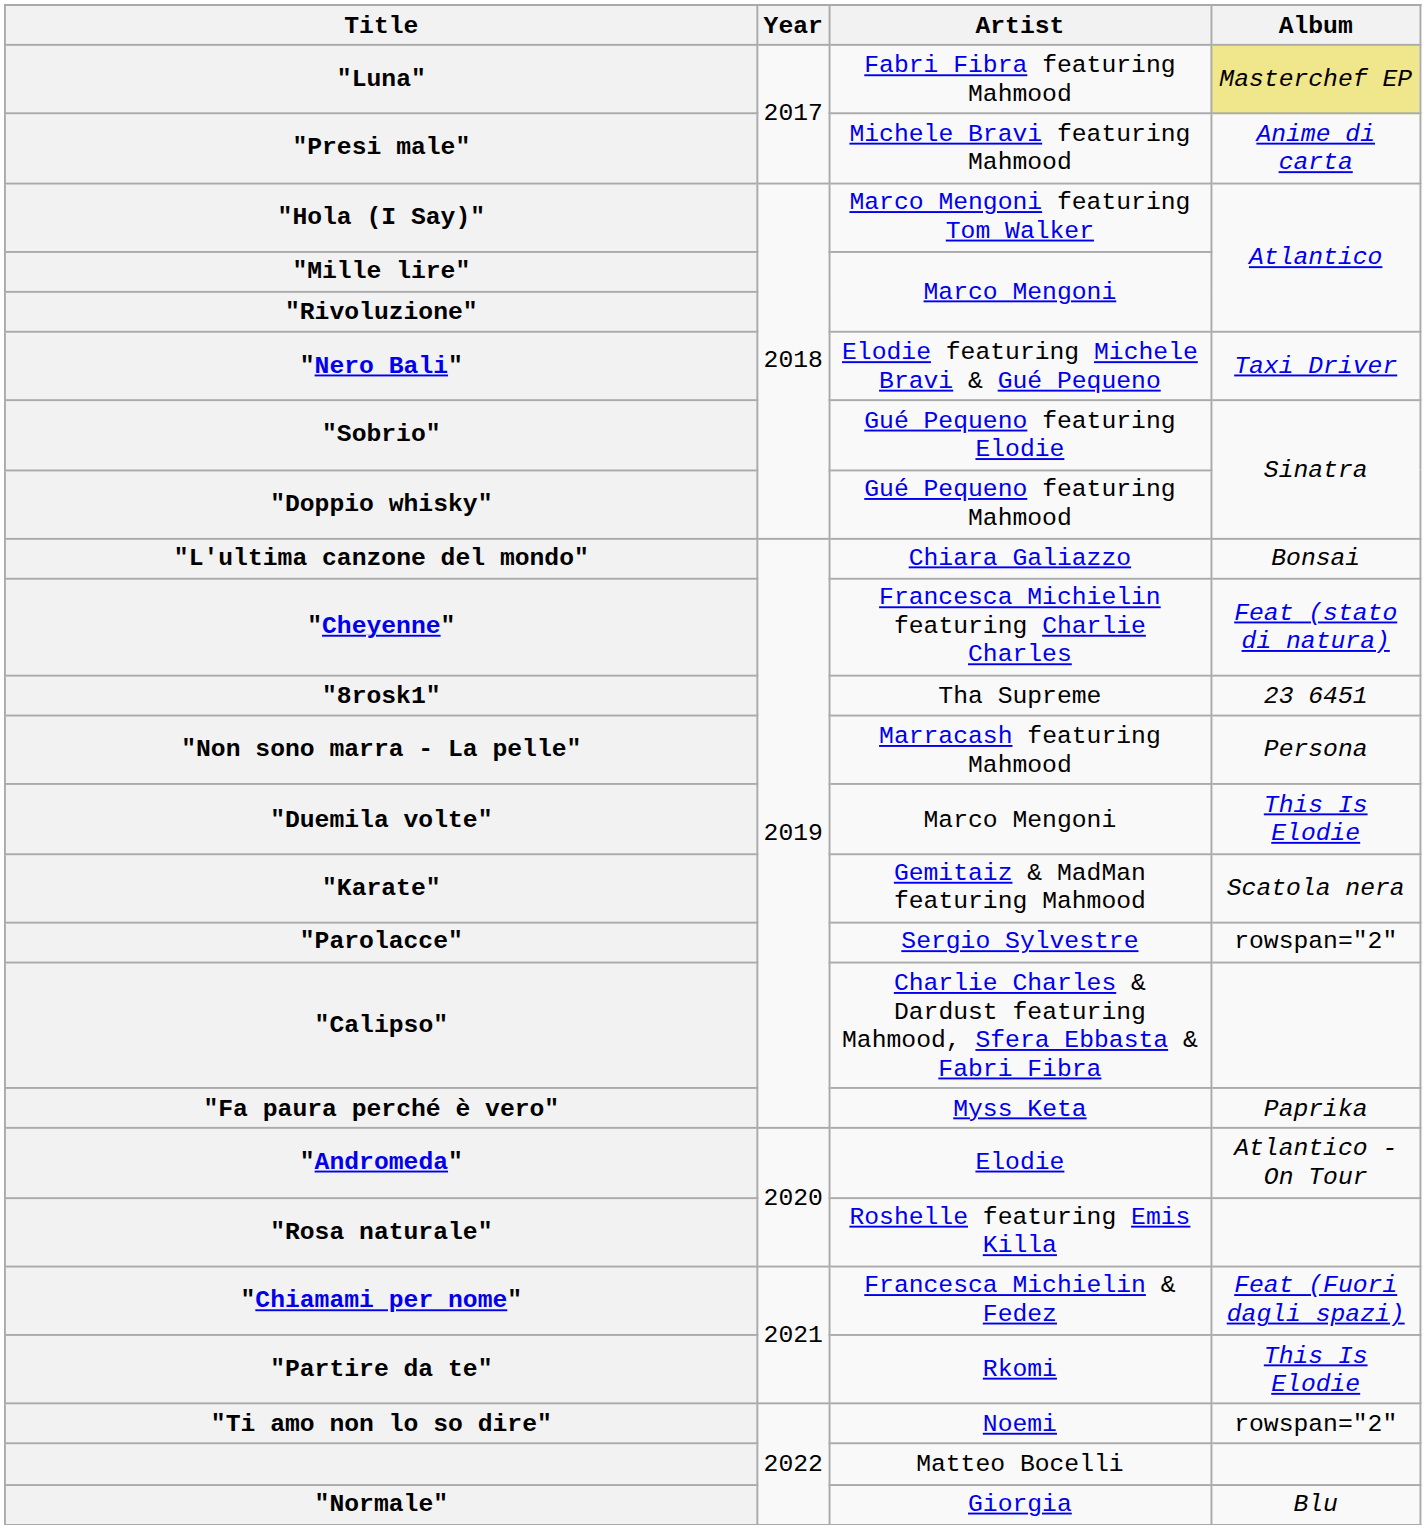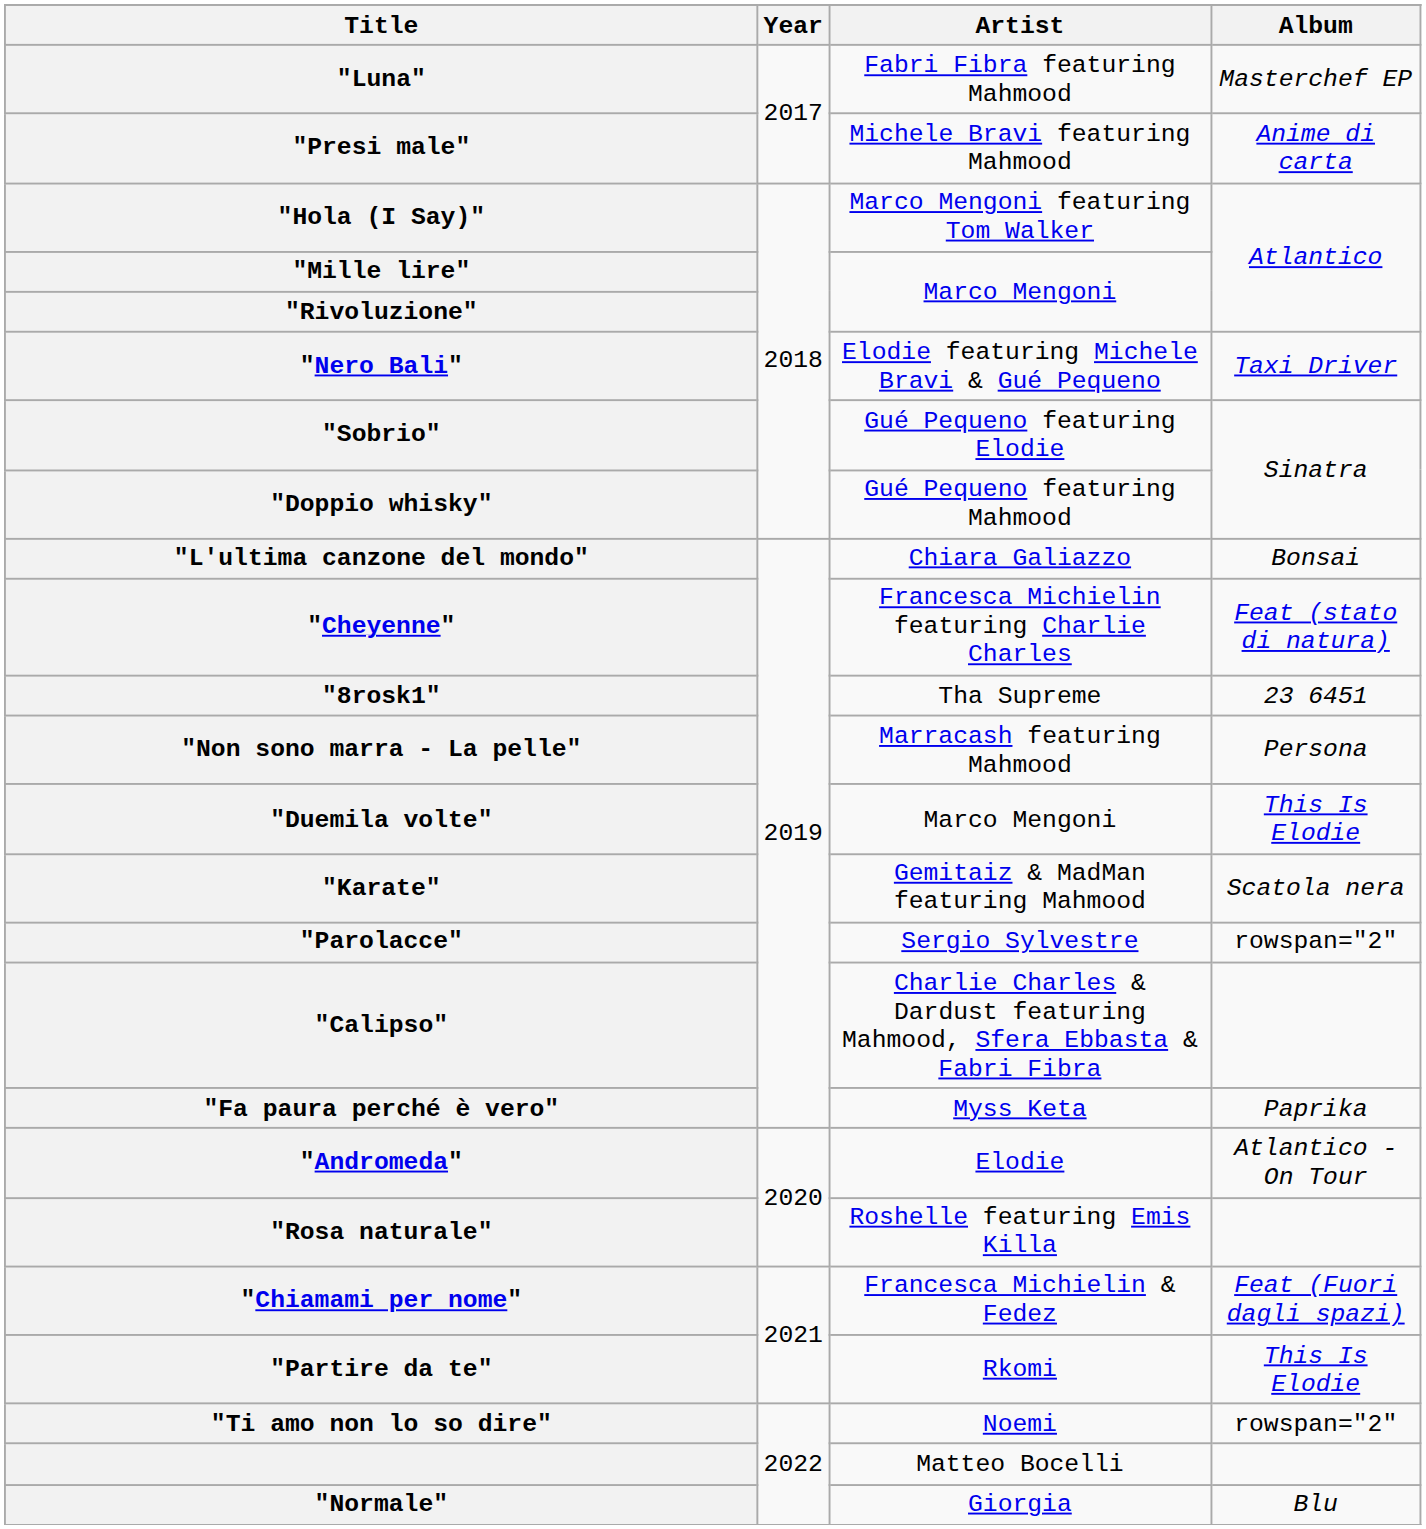(1316, 80) khaki background -> (1316, 80) no background
